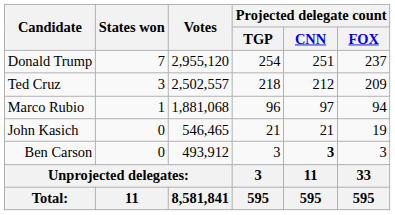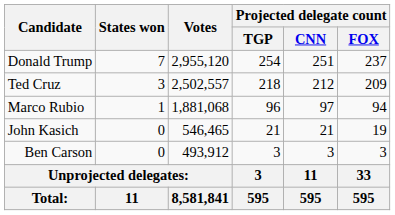(330, 152) bold -> (330, 152) normal
